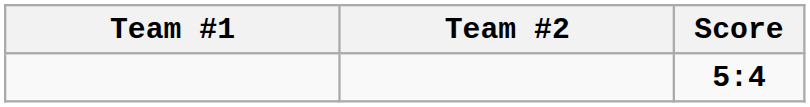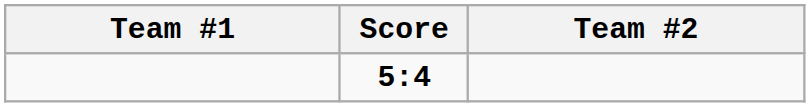columns swapped: (739, 29) <-> (507, 29)
